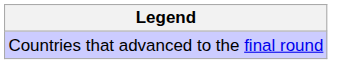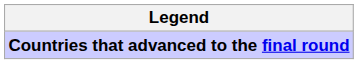(166, 44) normal -> (179, 44) bold
